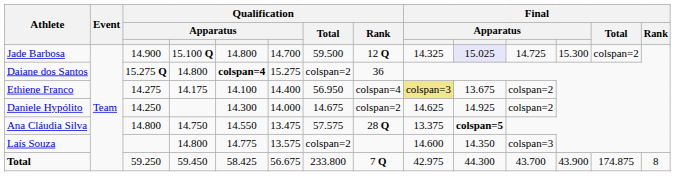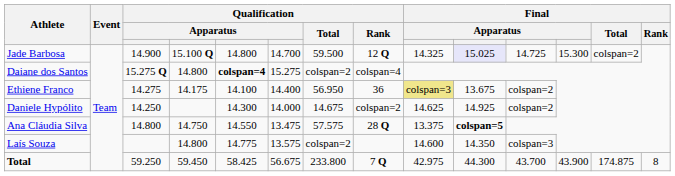(378, 72) 36 -> (378, 72) colspan=4
(378, 90) colspan=4 -> (378, 90) 36
